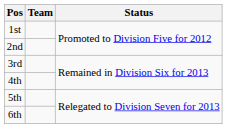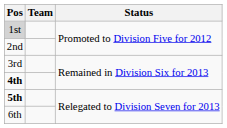(15, 30) no background -> (15, 30) lightgrey background
(15, 81) normal -> (15, 81) bold
(15, 98) normal -> (15, 98) bold
